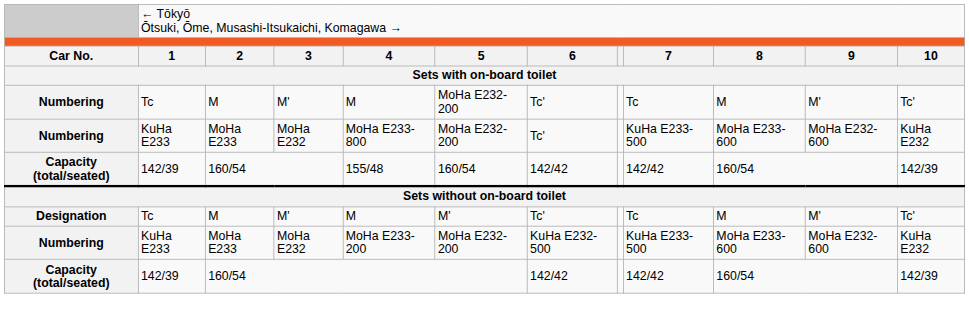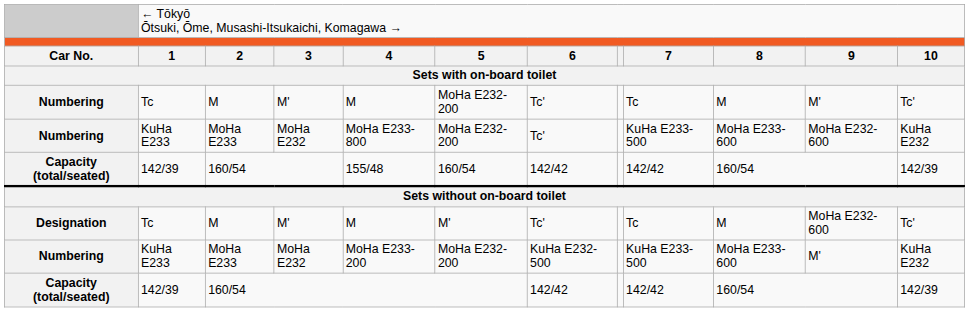(815, 216) M' -> (843, 223) MoHa E232-600
(843, 242) MoHa E232-600 -> (815, 256) M'
